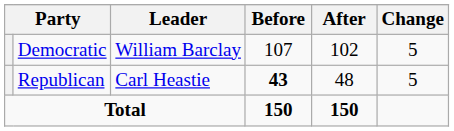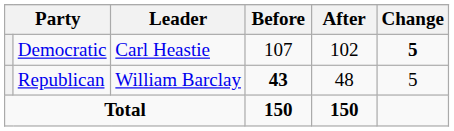(178, 49) William Barclay -> (163, 49) Carl Heastie
(413, 49) normal -> (413, 49) bold
(163, 79) Carl Heastie -> (178, 79) William Barclay
